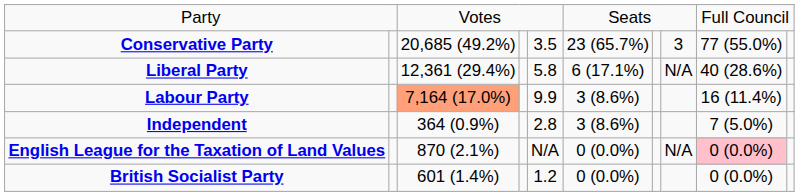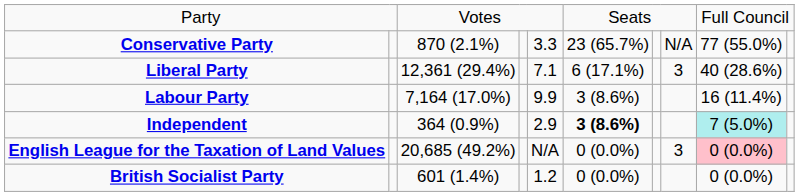(458, 44) 20,685 (49.2%) -> (458, 44) 870 (2.1%)
(545, 44) 3.5 -> (545, 44) 3.3
(678, 44) 3 -> (678, 44) N/A
(545, 71) 5.8 -> (545, 71) 7.1
(678, 71) N/A -> (678, 71) 3
(458, 97) lightsalmon background -> (458, 97) no background
(545, 124) 2.8 -> (545, 124) 2.9
(608, 124) normal -> (608, 124) bold
(741, 124) no background -> (741, 124) paleturquoise background
(458, 151) 870 (2.1%) -> (458, 151) 20,685 (49.2%)
(678, 151) N/A -> (678, 151) 3
